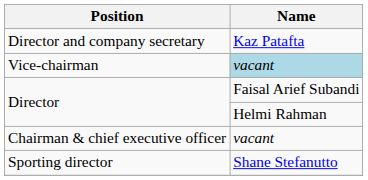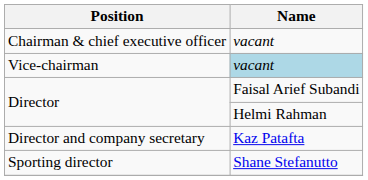(106, 41) Director and company secretary -> (117, 41) Chairman & chief executive officer
(269, 41) Kaz Patafta -> (254, 41) vacant
(117, 138) Chairman & chief executive officer -> (106, 138) Director and company secretary
(254, 138) vacant -> (269, 138) Kaz Patafta
